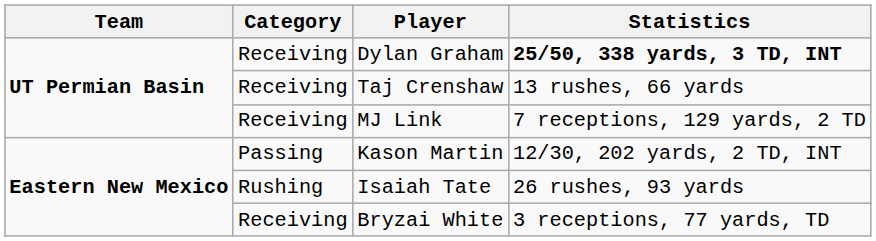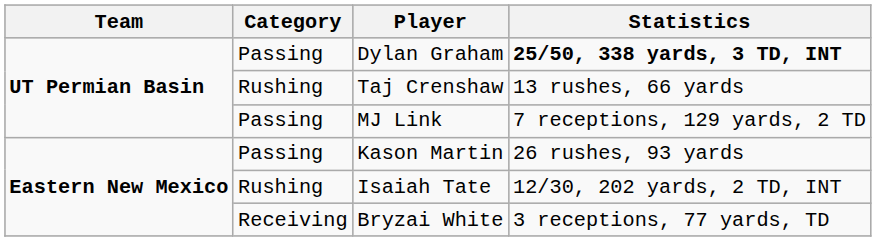(293, 55) Receiving -> (281, 55) Passing
(293, 88) Receiving -> (281, 88) Rushing
(293, 121) Receiving -> (281, 121) Passing
(677, 154) 12/30, 202 yards, 2 TD, INT -> (629, 154) 26 rushes, 93 yards
(629, 187) 26 rushes, 93 yards -> (677, 187) 12/30, 202 yards, 2 TD, INT
